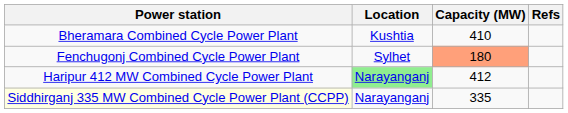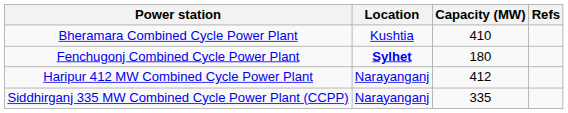(392, 56) normal -> (392, 56) bold
(480, 56) lightsalmon background -> (480, 56) no background
(392, 77) lightgreen background -> (392, 77) no background
(178, 98) lightyellow background -> (178, 98) no background
